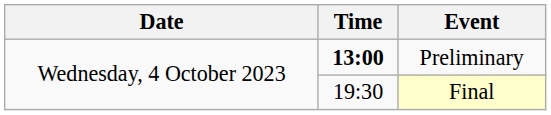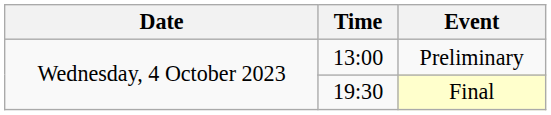(358, 57) bold -> (358, 57) normal
